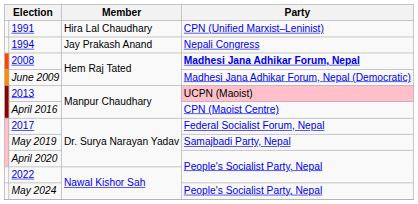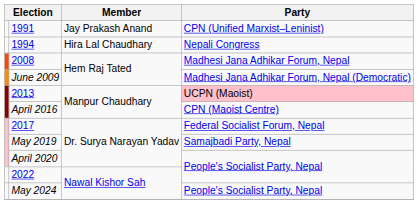(108, 28) Hira Lal Chaudhary -> (108, 28) Jay Prakash Anand
(108, 45) Jay Prakash Anand -> (108, 45) Hira Lal Chaudhary
(272, 61) bold -> (267, 61) normal
